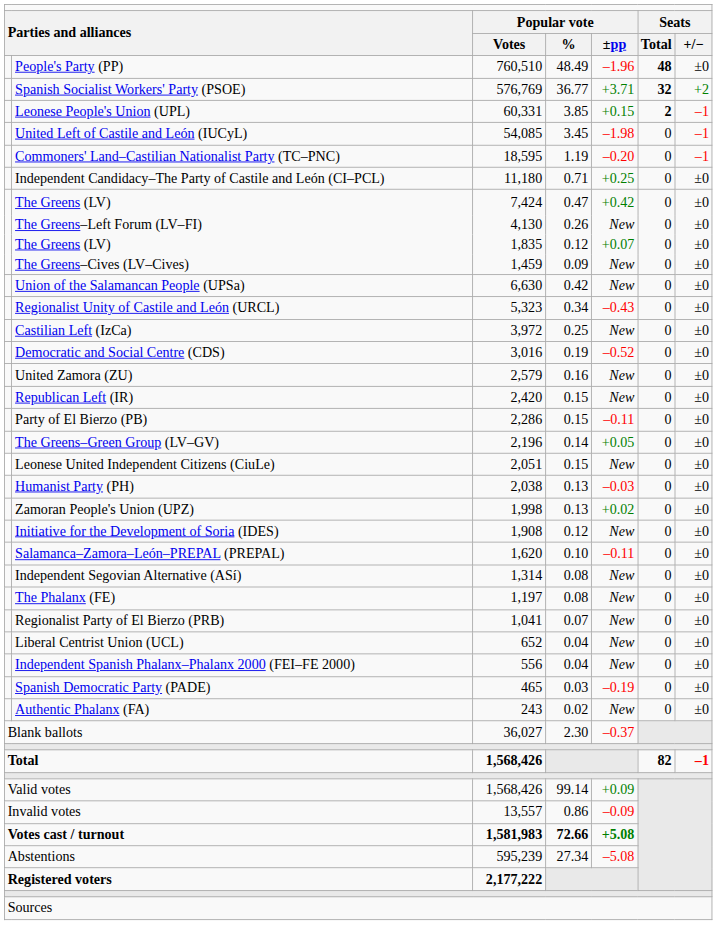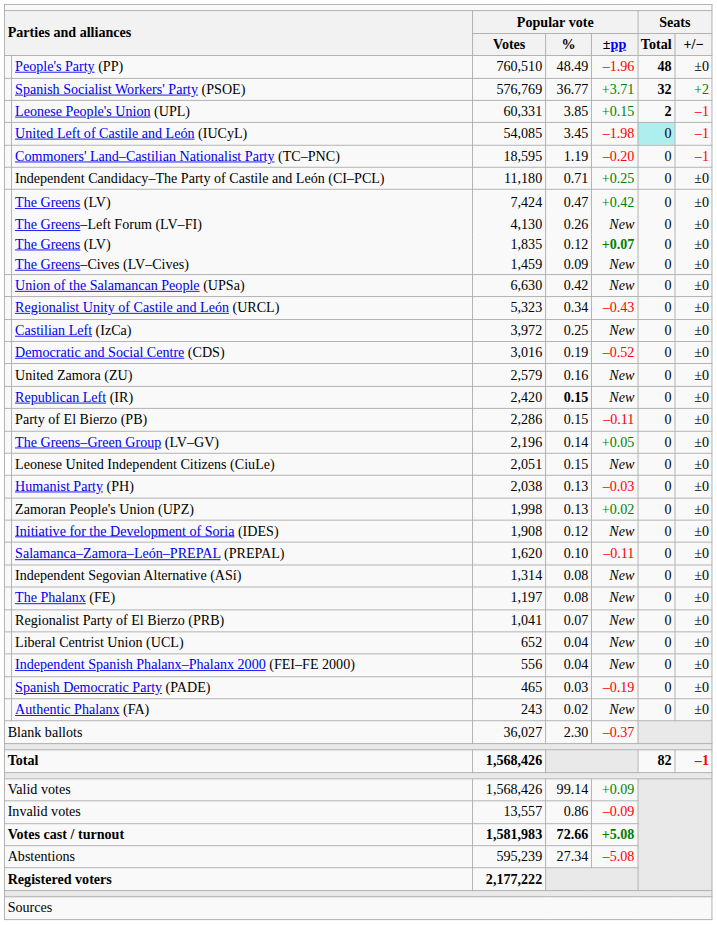(668, 133) no background -> (668, 133) paleturquoise background
(618, 244) normal -> (618, 244) bold
(576, 397) normal -> (576, 397) bold
